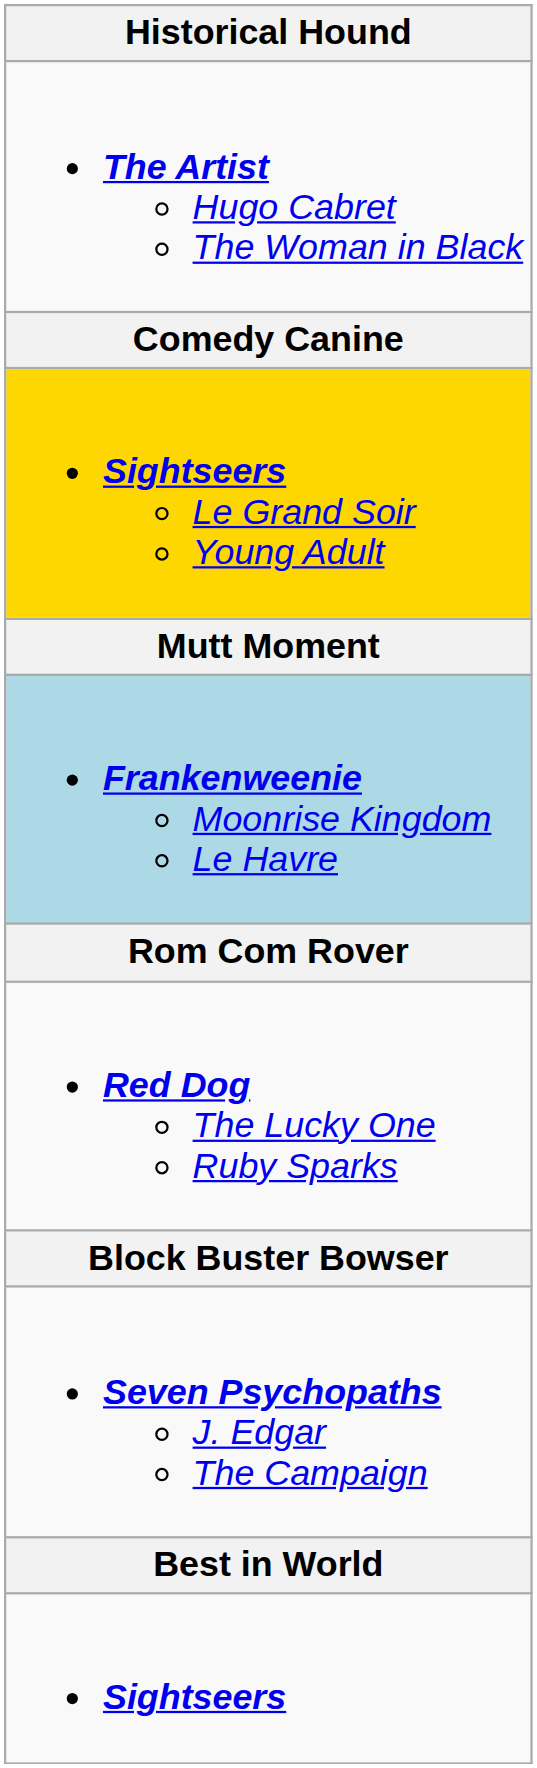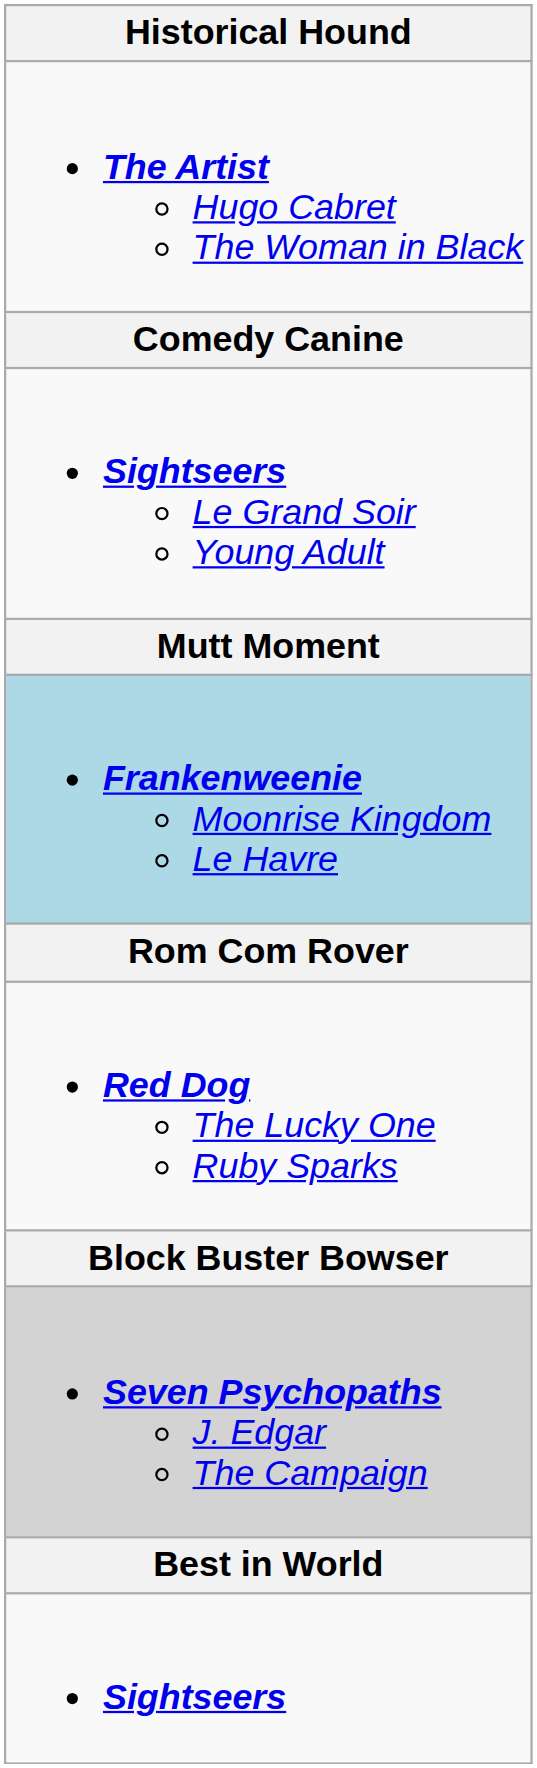(268, 513) gold background -> (268, 513) no background
(268, 1432) no background -> (268, 1432) lightgrey background
